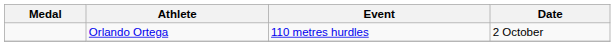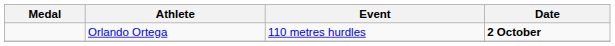(518, 32) normal -> (514, 32) bold
